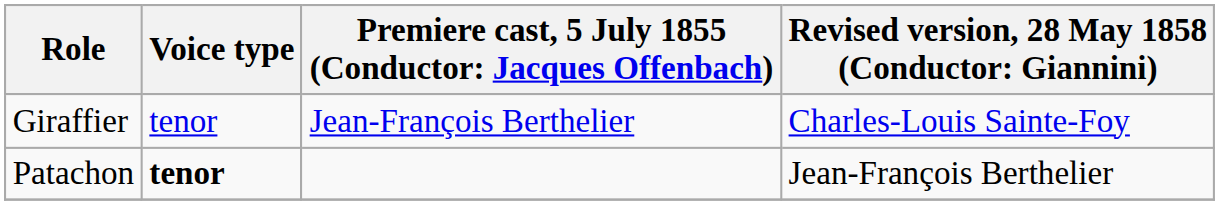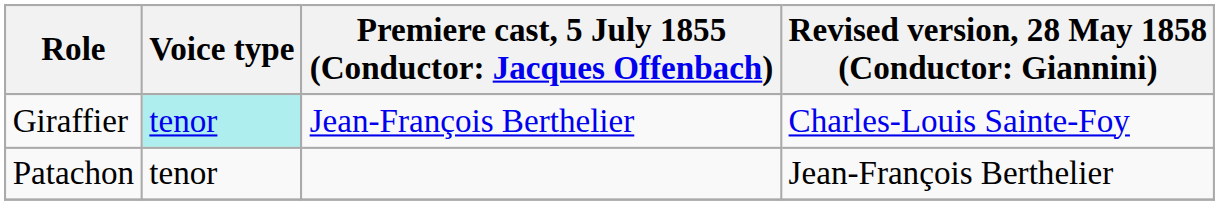(183, 120) no background -> (183, 120) paleturquoise background
(187, 173) bold -> (183, 173) normal
